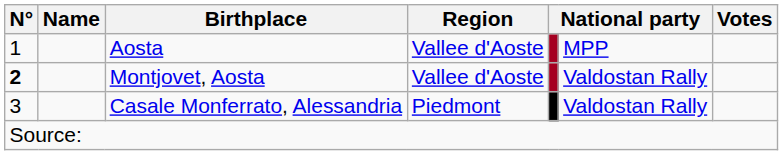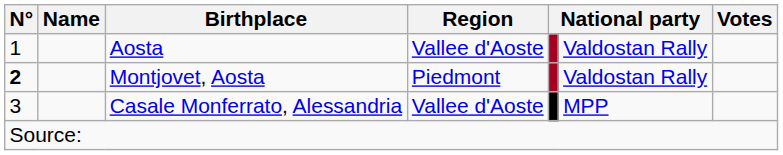(586, 48) MPP -> (635, 48) Valdostan Rally
(478, 77) Vallee d'Aoste -> (456, 77) Piedmont
(456, 106) Piedmont -> (478, 106) Vallee d'Aoste
(635, 106) Valdostan Rally -> (586, 106) MPP
